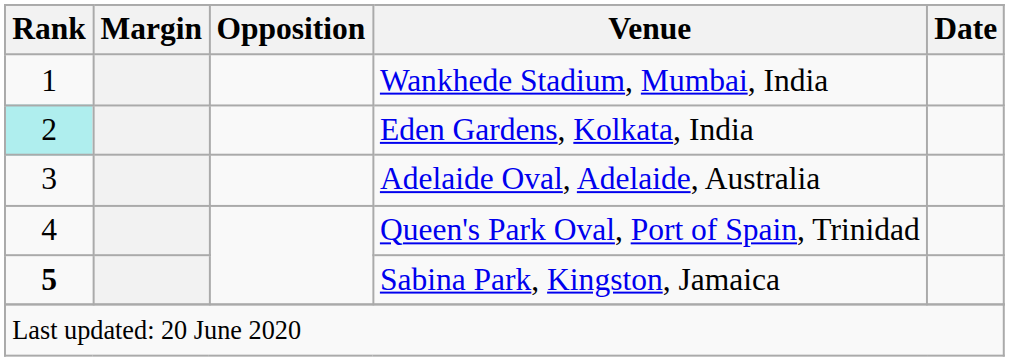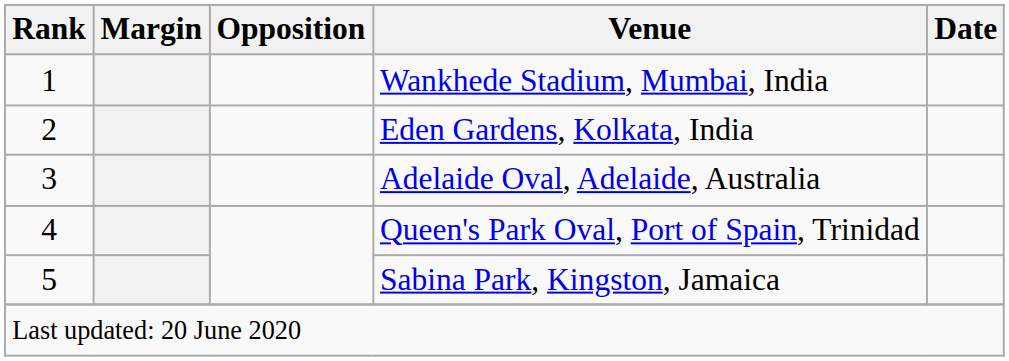(49, 129) paleturquoise background -> (49, 129) no background
(49, 279) bold -> (49, 279) normal
